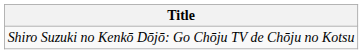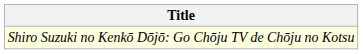(181, 37) no background -> (181, 37) lightyellow background
